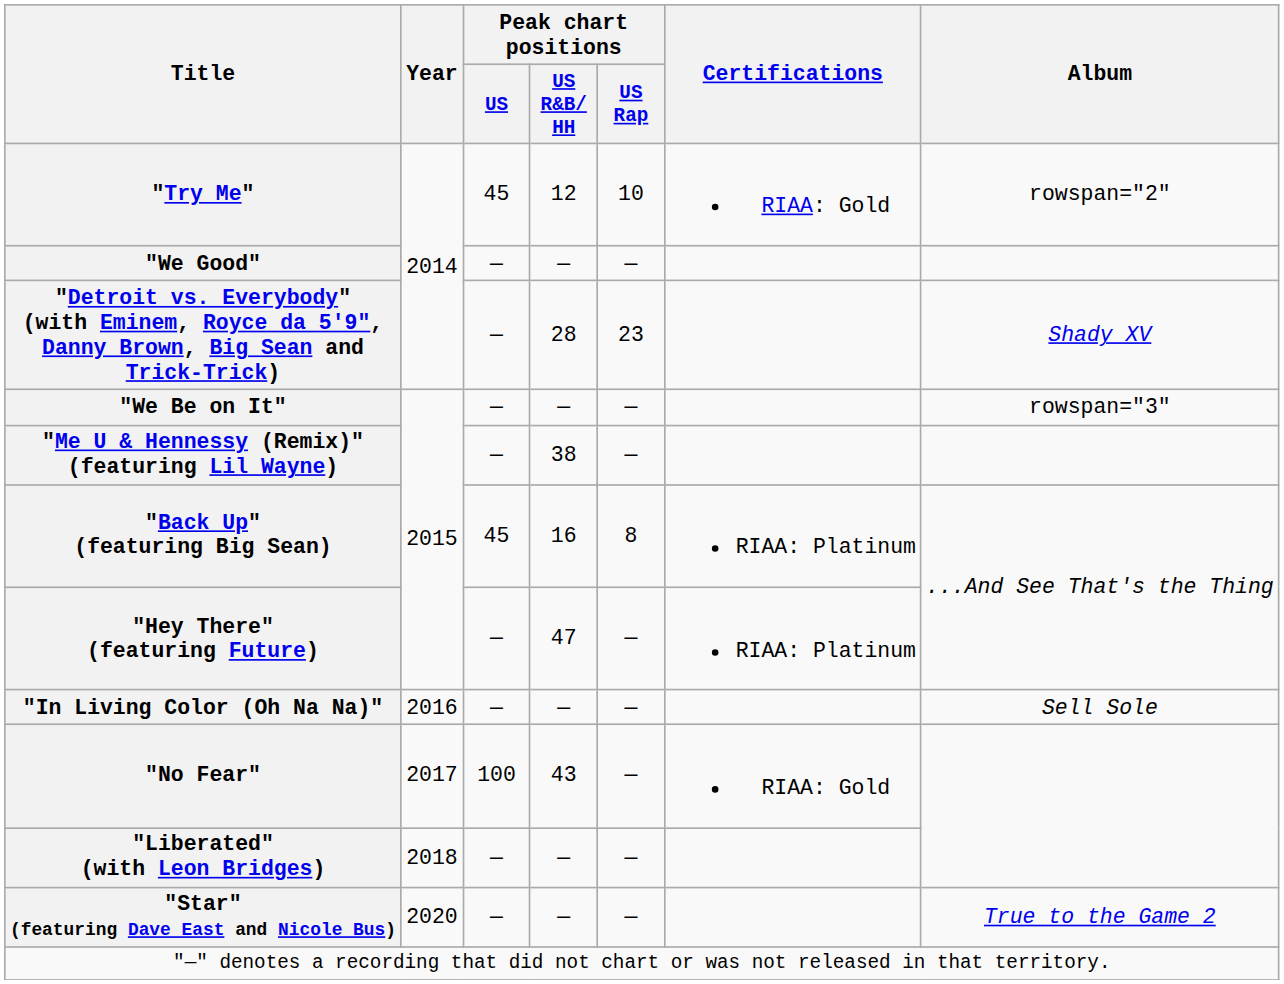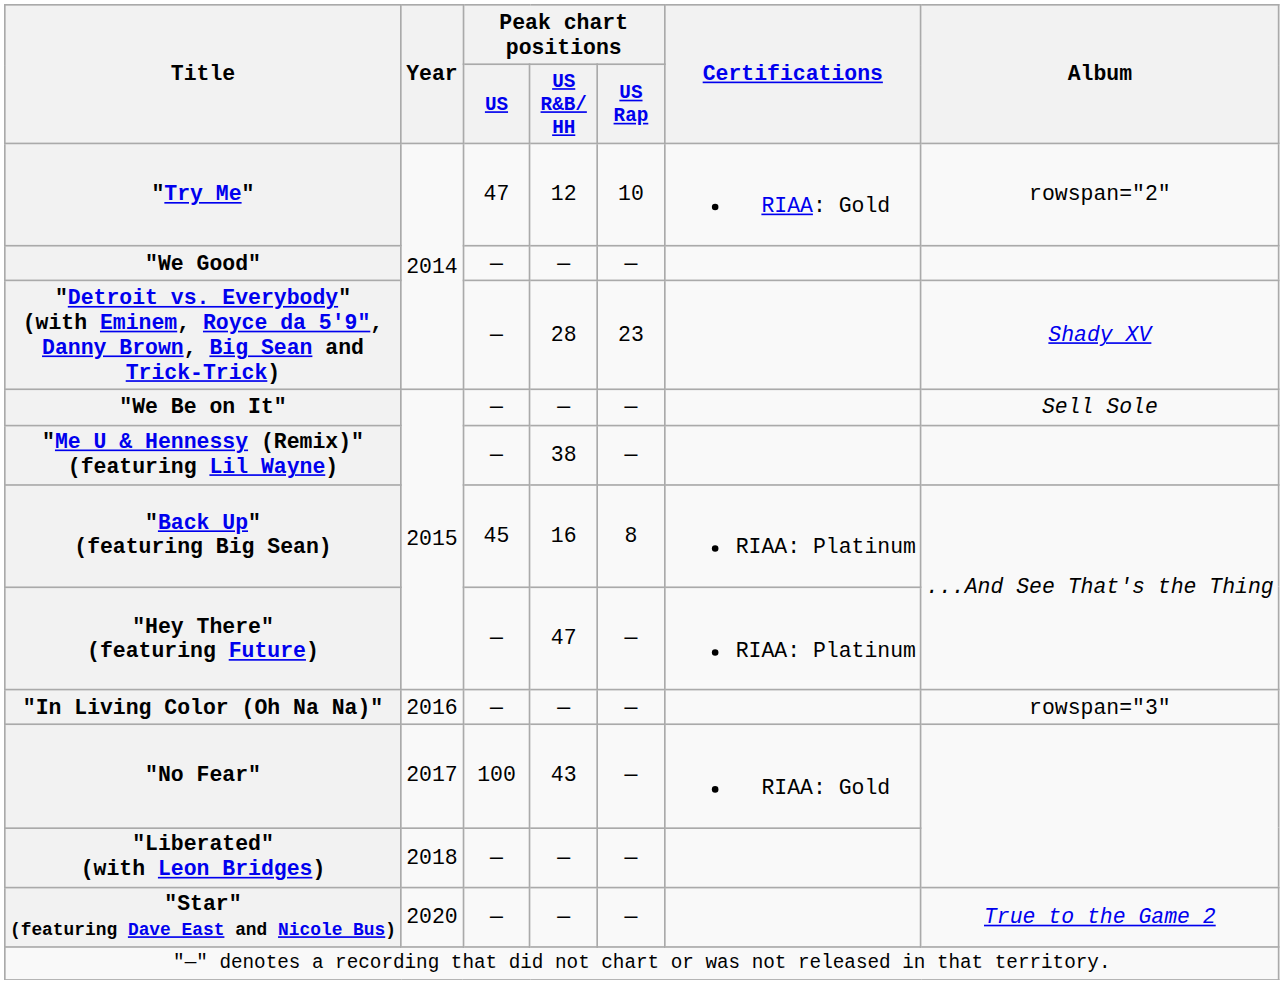(496, 194) 45 -> (496, 194) 47
(1100, 407) rowspan="3" -> (1100, 407) Sell Sole
(1100, 707) Sell Sole -> (1100, 707) rowspan="3"
